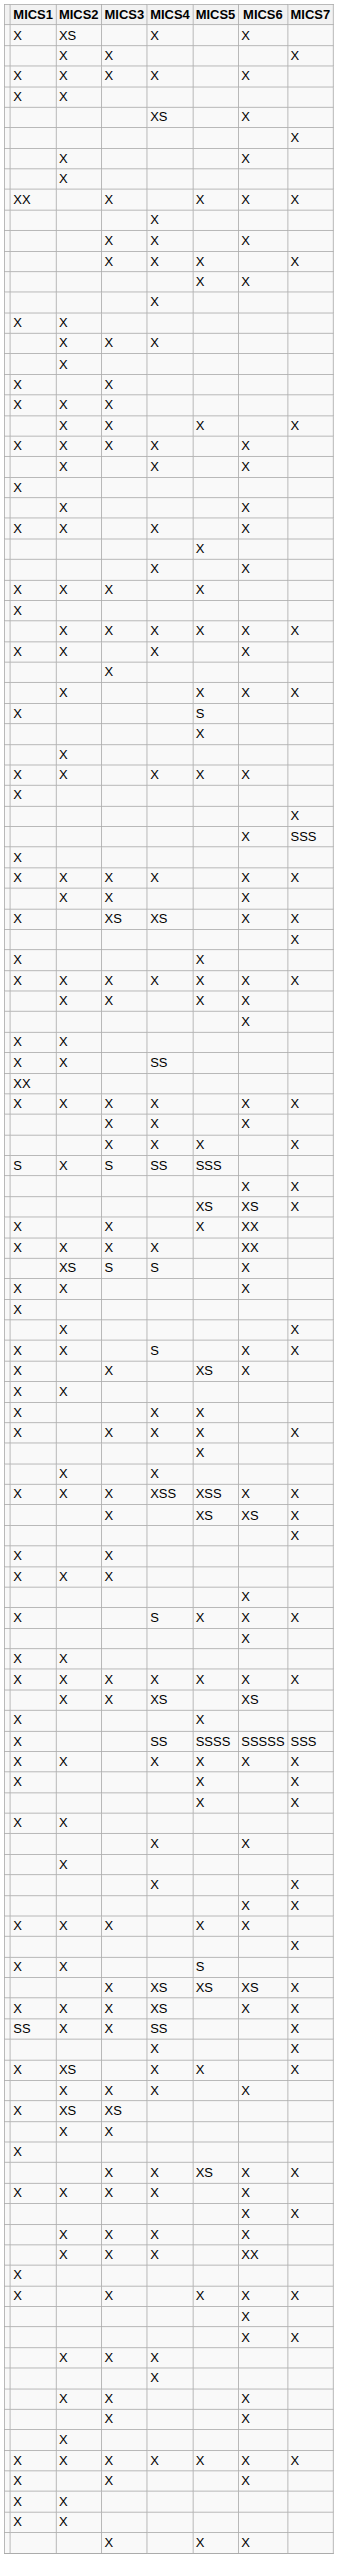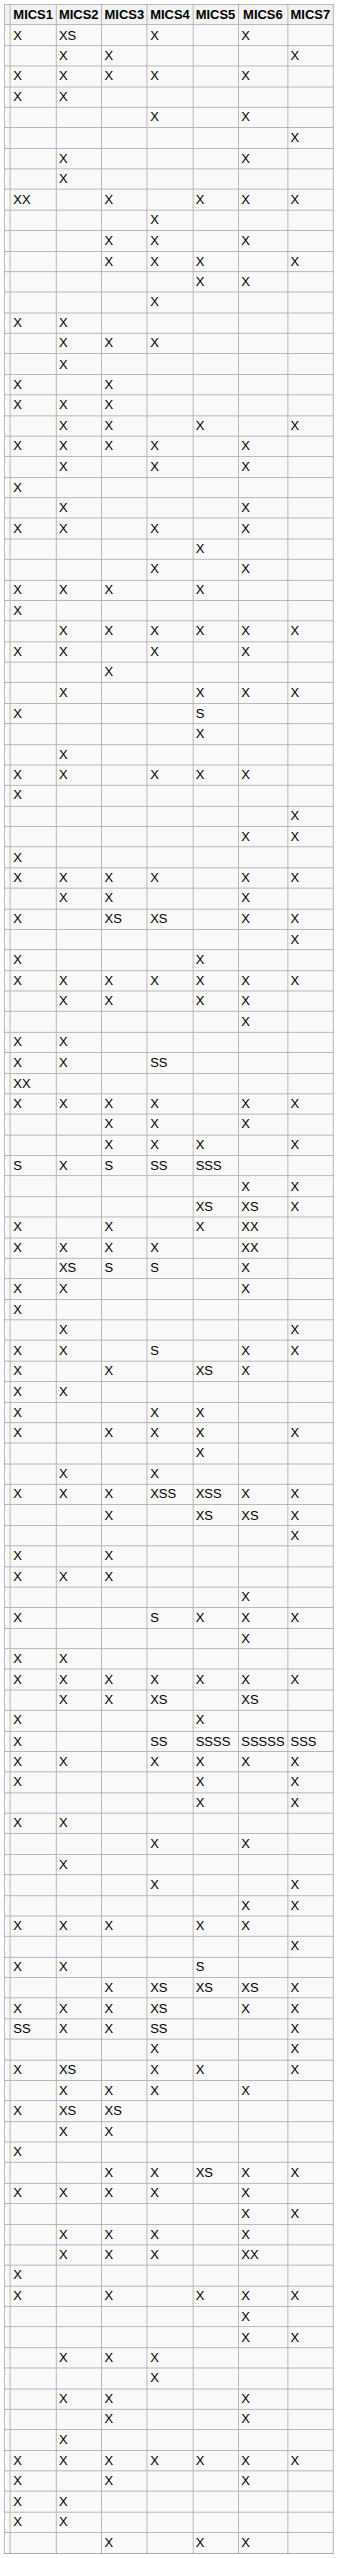(159, 117) XS -> (154, 117) X
(303, 836) SSS -> (295, 836) X
